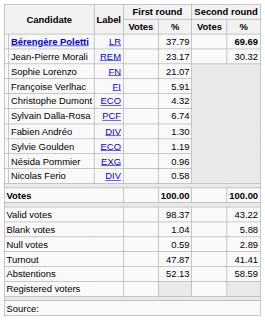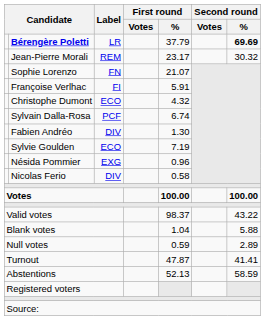(180, 146) 1.19 -> (180, 146) 7.19
